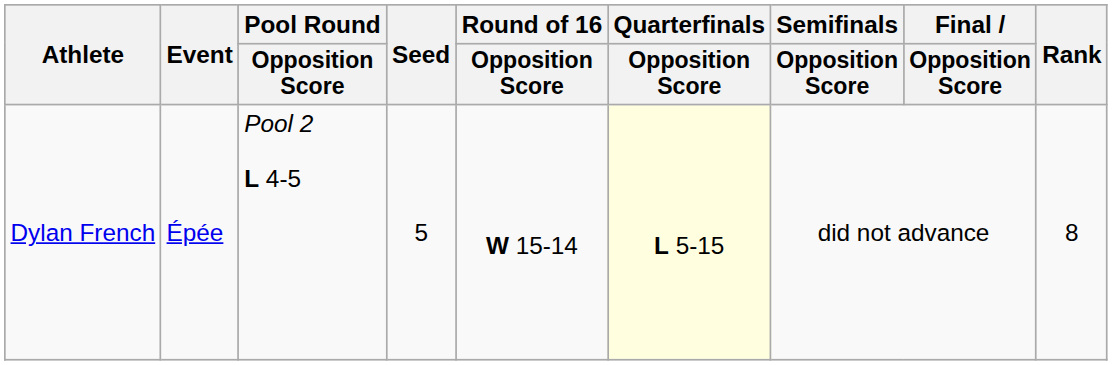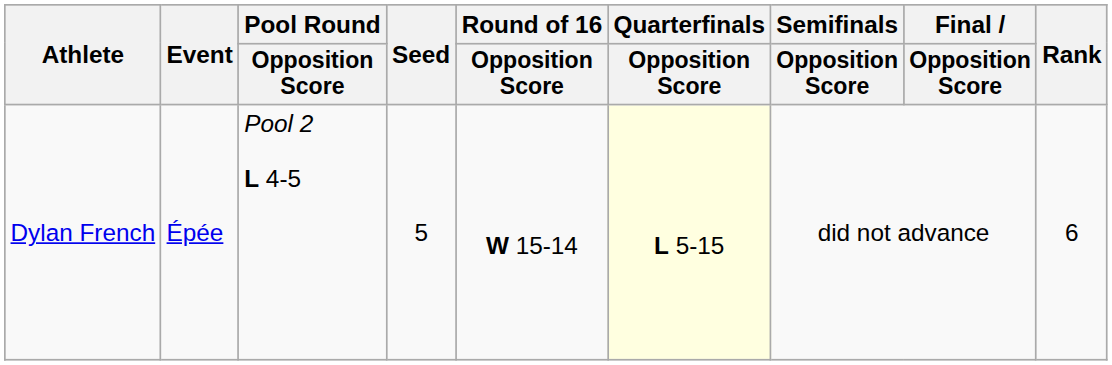(1072, 233) 8 -> (1072, 233) 6
